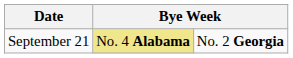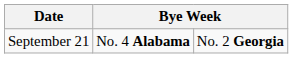(143, 41) khaki background -> (143, 41) no background
